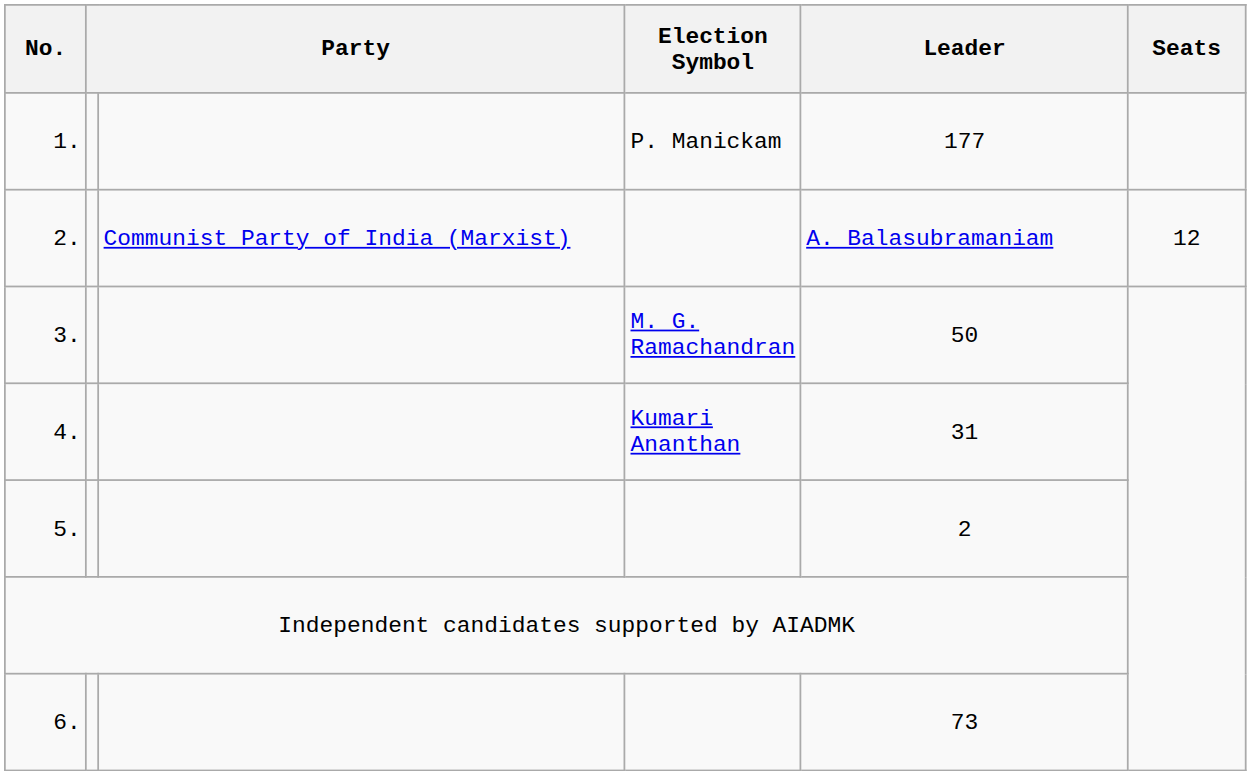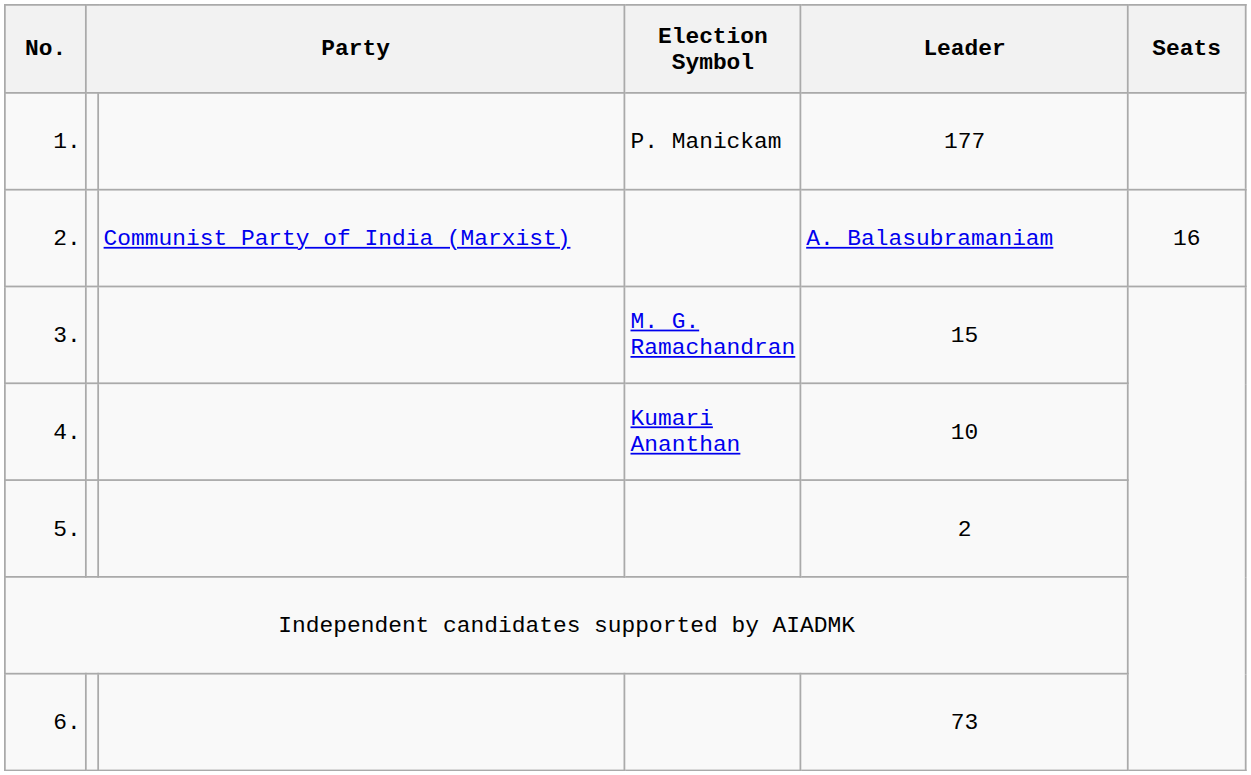(1187, 238) 12 -> (1187, 238) 16
(965, 335) 50 -> (965, 335) 15
(965, 432) 31 -> (965, 432) 10
